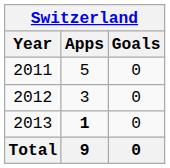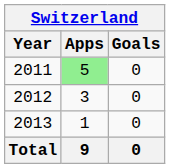(85, 71) no background -> (85, 71) lightgreen background
(85, 124) bold -> (85, 124) normal
